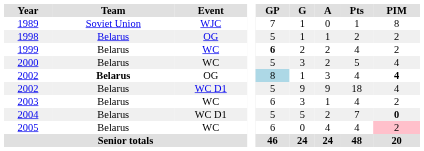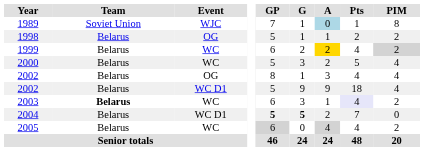(328, 23) no background -> (328, 23) lightblue background
(272, 49) bold -> (272, 49) normal
(328, 49) no background -> (328, 49) gold background
(397, 49) no background -> (397, 49) lightgrey background
(113, 75) bold -> (113, 75) normal
(272, 75) lightblue background -> (272, 75) no background
(397, 75) bold -> (397, 75) normal
(113, 101) normal -> (113, 101) bold
(357, 101) no background -> (357, 101) lavender background
(272, 114) normal -> (272, 114) bold
(302, 114) normal -> (302, 114) bold
(397, 114) bold -> (397, 114) normal
(272, 127) no background -> (272, 127) lightgrey background
(328, 127) no background -> (328, 127) lightgrey background
(397, 127) pink background -> (397, 127) no background
